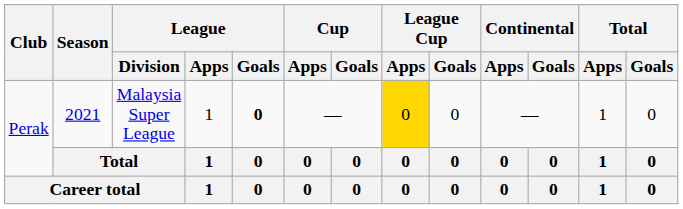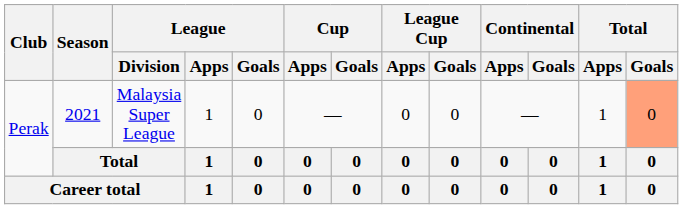(258, 113) bold -> (258, 113) normal
(406, 113) gold background -> (406, 113) no background
(652, 113) no background -> (652, 113) lightsalmon background
